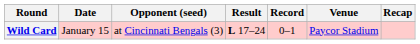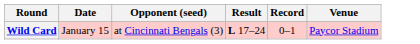- column: (398, 13)
